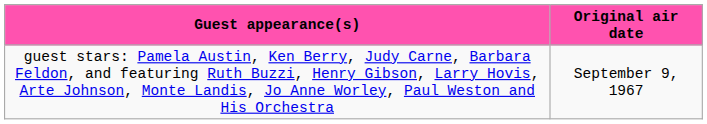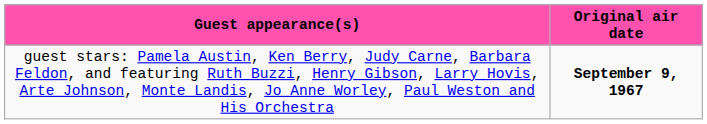(626, 82) normal -> (626, 82) bold
